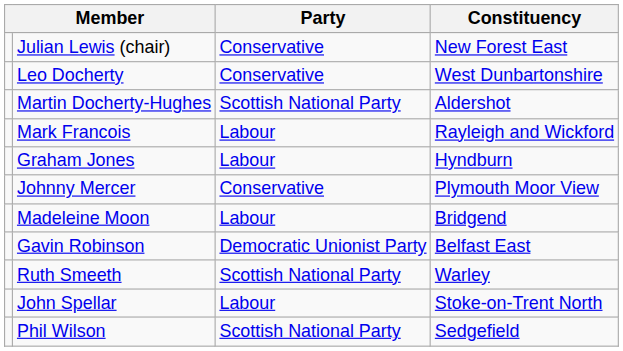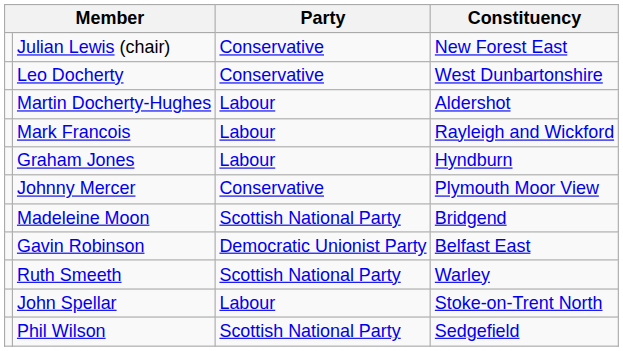(310, 103) Scottish National Party -> (247, 103) Labour
(247, 217) Labour -> (310, 217) Scottish National Party
